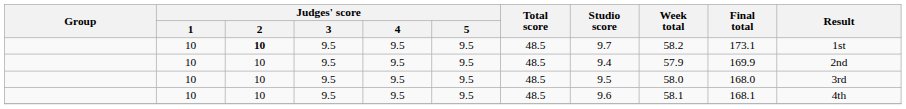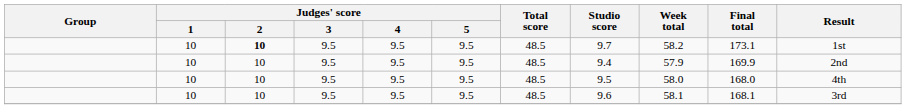(839, 79) 3rd -> (839, 79) 4th
(839, 95) 4th -> (839, 95) 3rd
